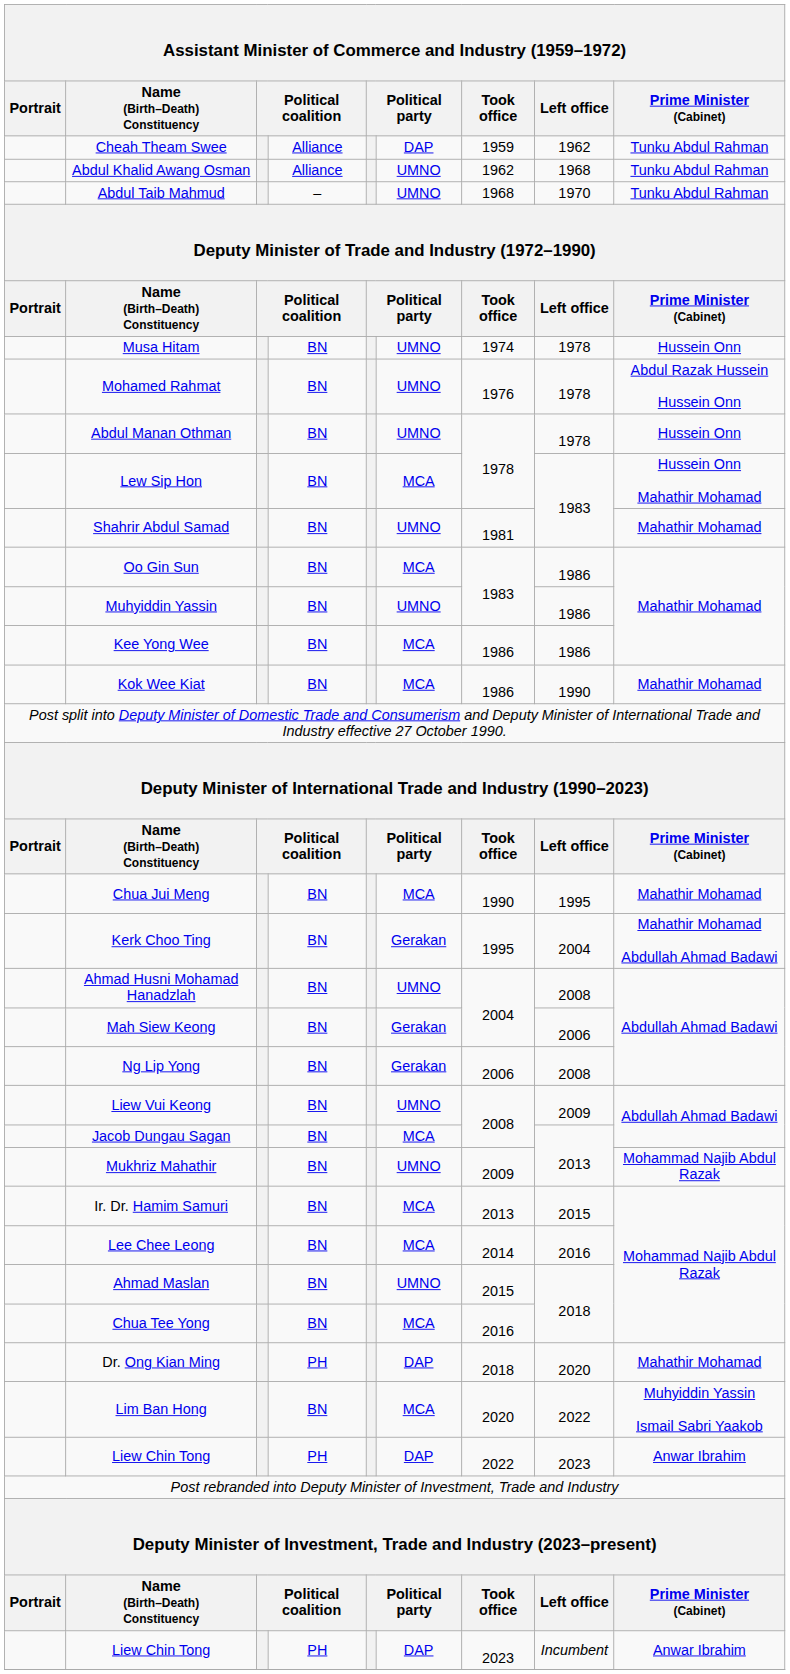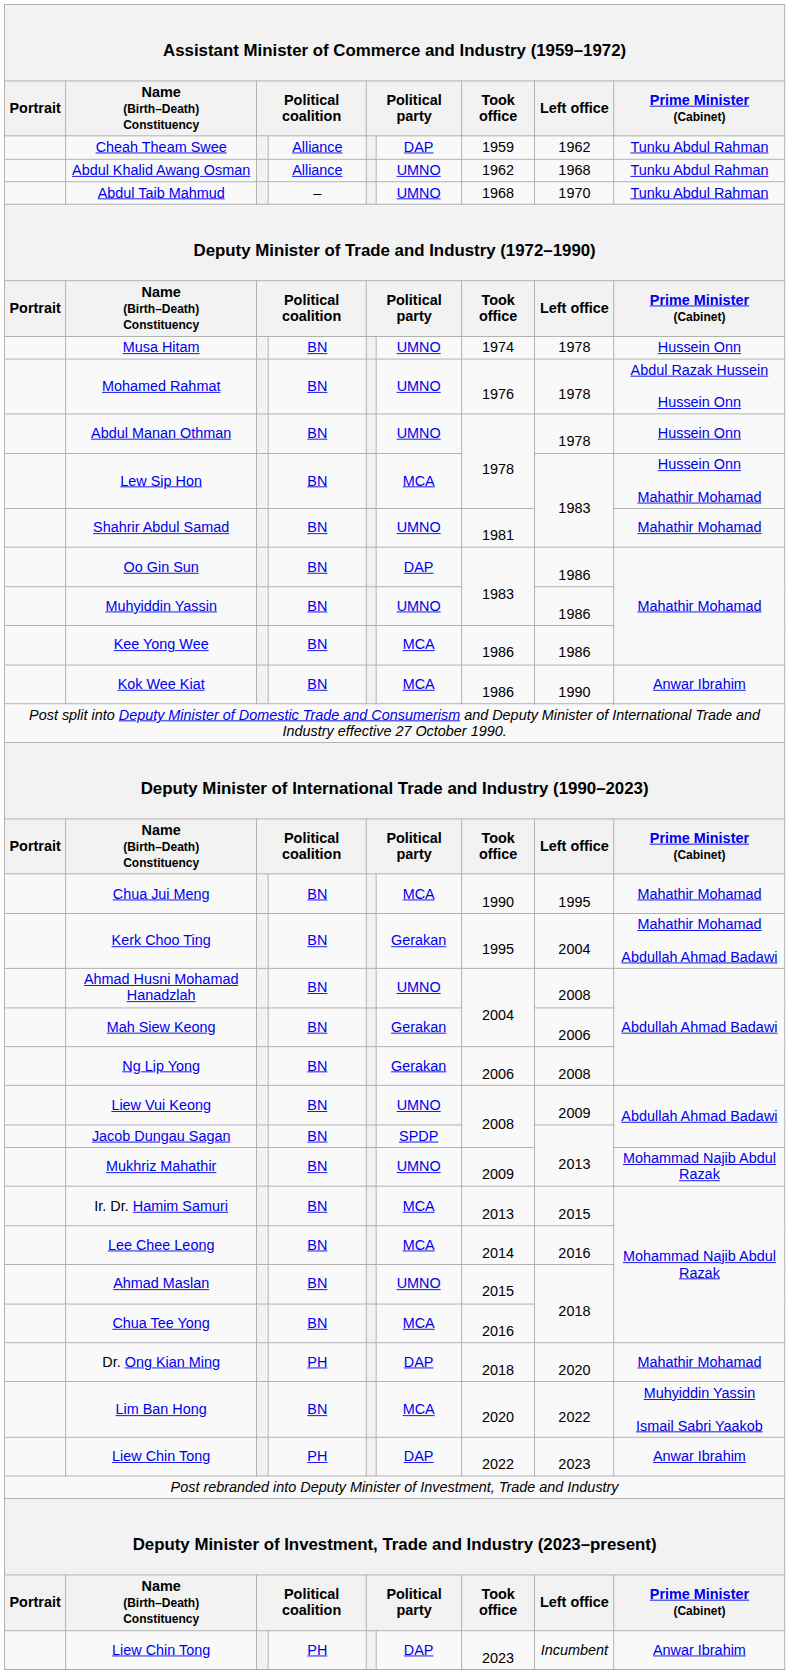(419, 567) MCA -> (419, 567) DAP
(699, 684) Mahathir Mohamad -> (699, 684) Anwar Ibrahim
(419, 1136) MCA -> (419, 1136) SPDP
